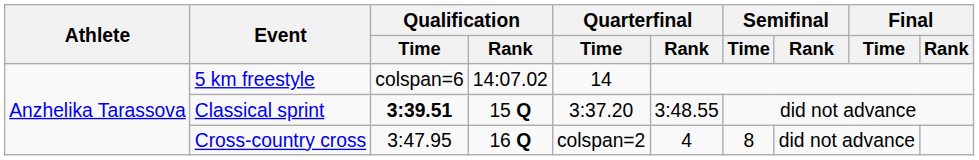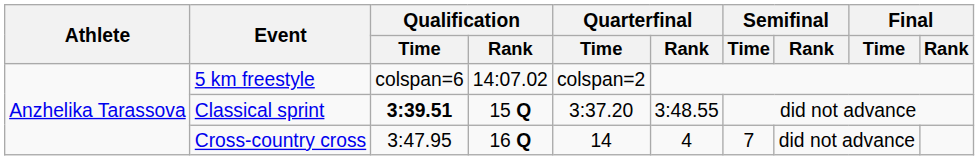(601, 80) 14 -> (601, 80) colspan=2
(601, 141) colspan=2 -> (601, 141) 14
(749, 141) 8 -> (749, 141) 7
